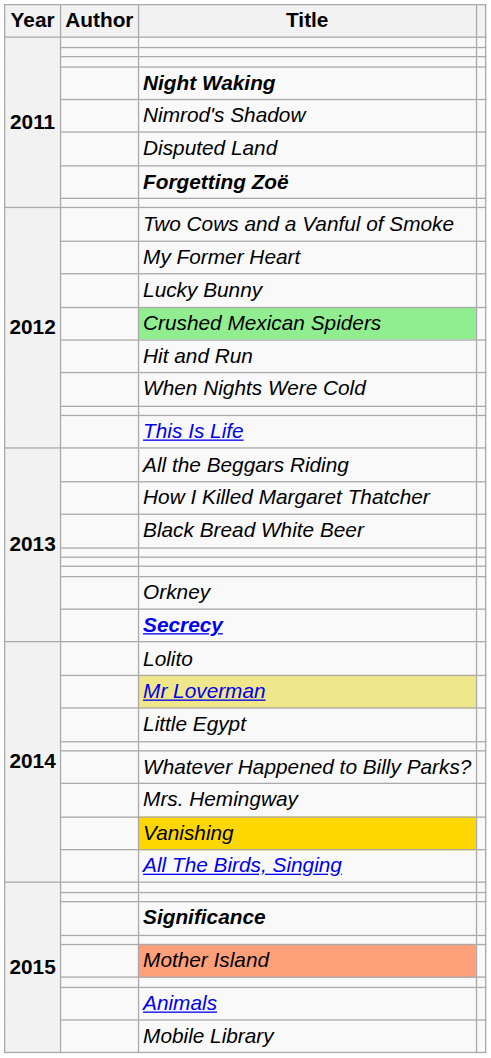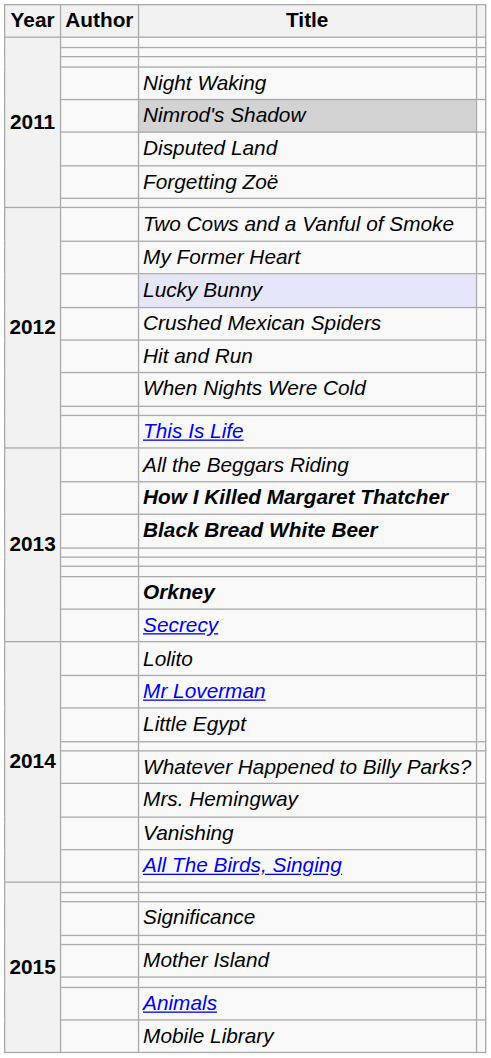(209, 82) bold -> (205, 82) normal
(224, 115) no background -> (224, 115) lightgrey background
(216, 181) bold -> (211, 181) normal
(203, 290) no background -> (203, 290) lavender background
(262, 323) lightgreen background -> (262, 323) no background
(286, 497) normal -> (296, 497) bold
(253, 530) normal -> (260, 530) bold
(177, 592) normal -> (179, 592) bold
(183, 625) bold -> (181, 625) normal
(204, 691) khaki background -> (204, 691) no background
(188, 833) gold background -> (188, 833) no background
(204, 918) bold -> (199, 918) normal
(206, 960) lightsalmon background -> (206, 960) no background
